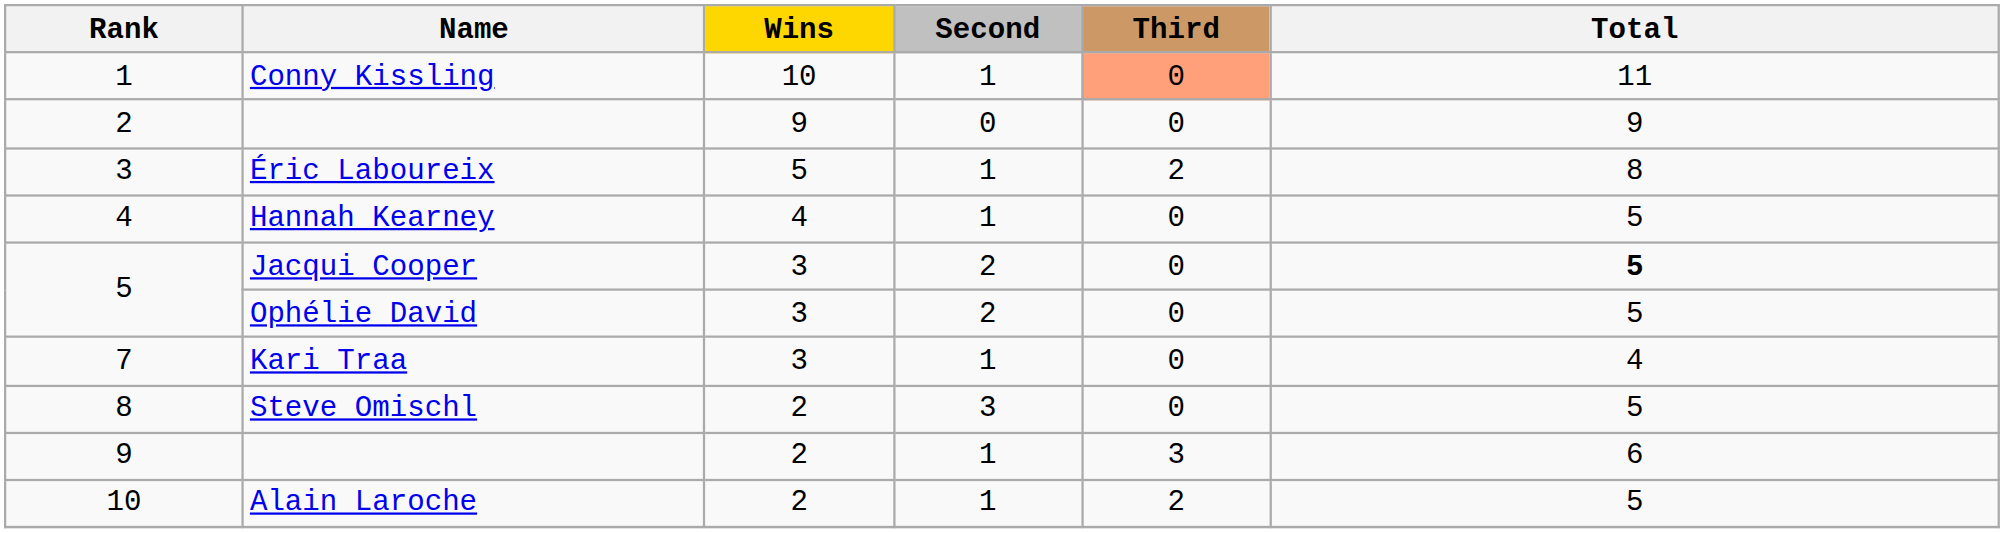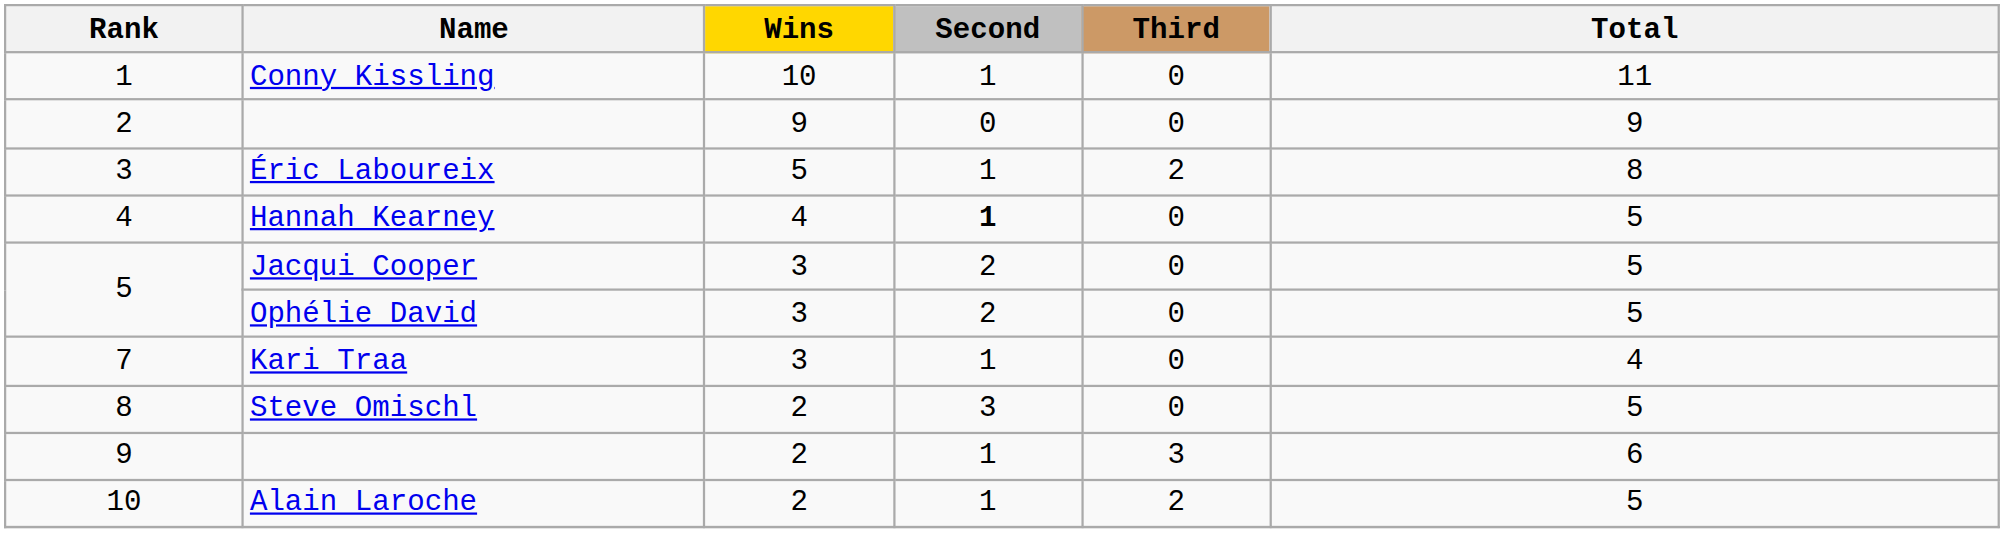(1176, 76) lightsalmon background -> (1176, 76) no background
(988, 219) normal -> (988, 219) bold
(1635, 266) bold -> (1635, 266) normal
